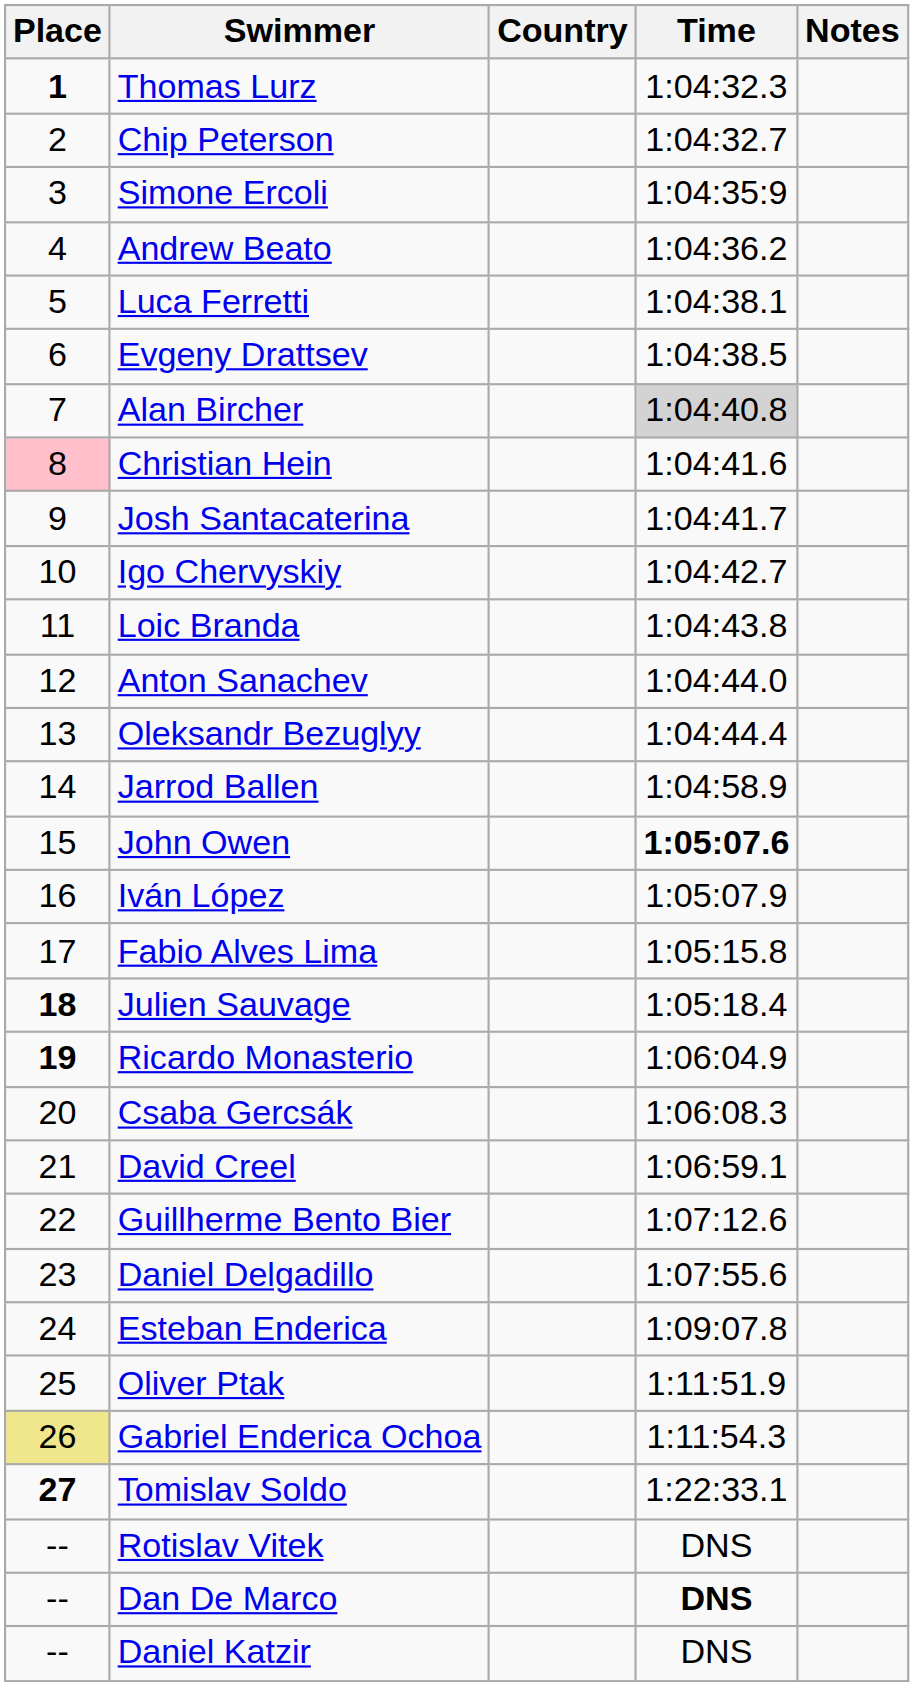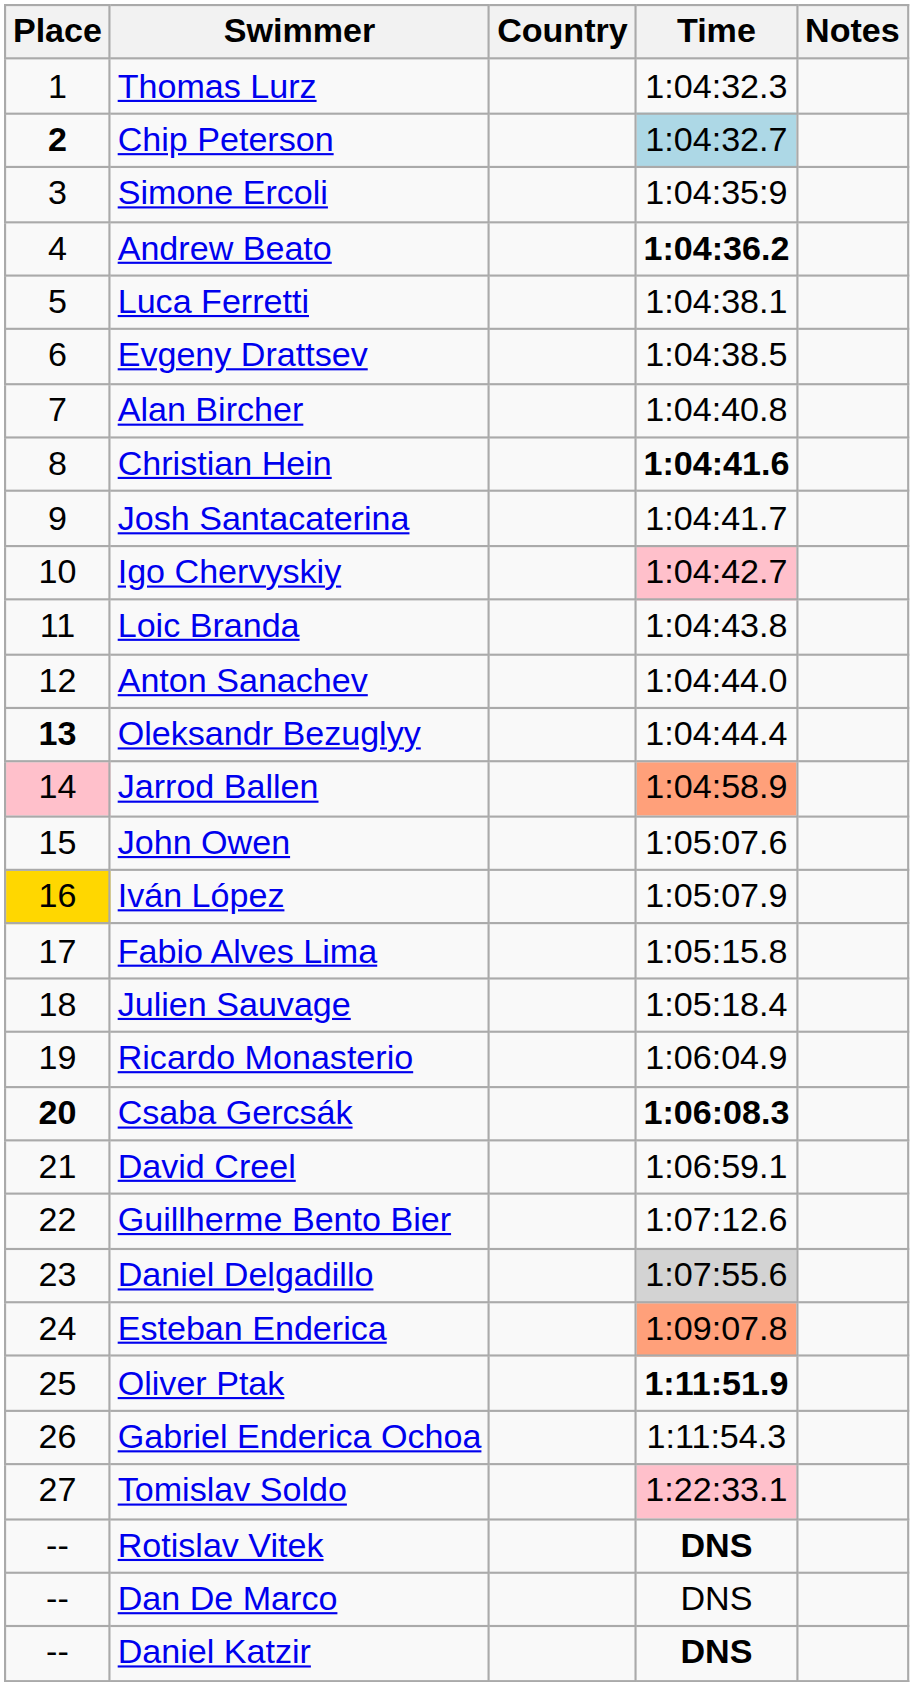(57, 85) bold -> (57, 85) normal
(57, 139) normal -> (57, 139) bold
(716, 139) no background -> (716, 139) lightblue background
(716, 247) normal -> (716, 247) bold
(716, 409) lightgrey background -> (716, 409) no background
(57, 463) pink background -> (57, 463) no background
(716, 463) normal -> (716, 463) bold
(716, 572) no background -> (716, 572) pink background
(57, 734) normal -> (57, 734) bold
(57, 788) no background -> (57, 788) pink background
(716, 788) no background -> (716, 788) lightsalmon background
(716, 842) bold -> (716, 842) normal
(57, 896) no background -> (57, 896) gold background
(57, 1004) bold -> (57, 1004) normal
(57, 1058) bold -> (57, 1058) normal
(57, 1112) normal -> (57, 1112) bold
(716, 1112) normal -> (716, 1112) bold
(716, 1274) no background -> (716, 1274) lightgrey background
(716, 1328) no background -> (716, 1328) lightsalmon background
(716, 1382) normal -> (716, 1382) bold
(57, 1436) khaki background -> (57, 1436) no background
(57, 1490) bold -> (57, 1490) normal
(716, 1490) no background -> (716, 1490) pink background
(716, 1544) normal -> (716, 1544) bold
(716, 1598) bold -> (716, 1598) normal
(716, 1652) normal -> (716, 1652) bold
